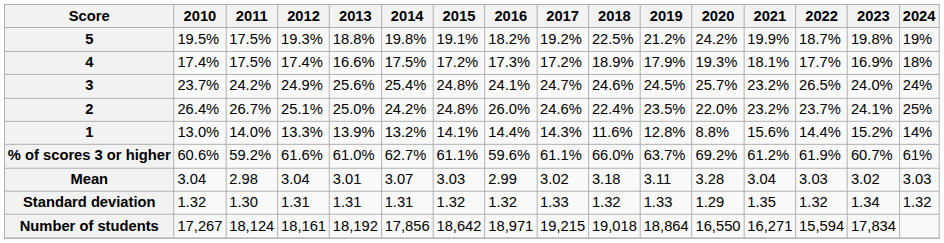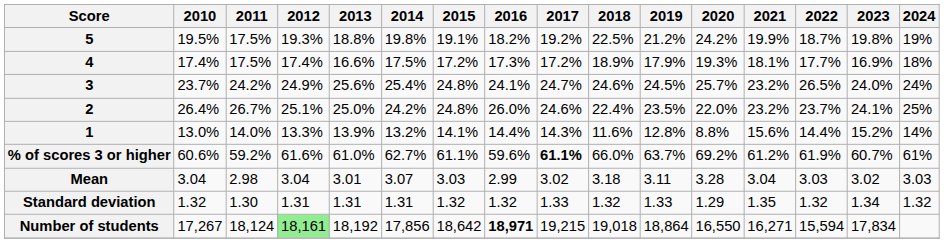(561, 156) normal -> (561, 156) bold
(304, 226) no background -> (304, 226) lightgreen background
(511, 226) normal -> (511, 226) bold
